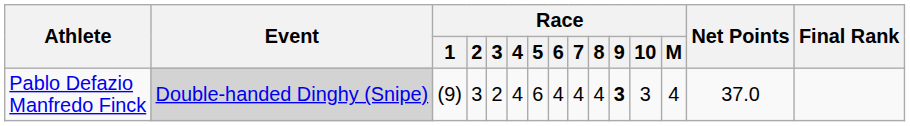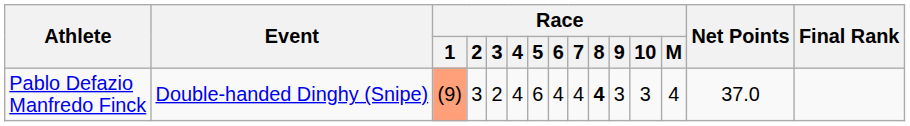(292, 95) lightgrey background -> (292, 95) no background
(450, 95) no background -> (450, 95) lightsalmon background
(599, 95) normal -> (599, 95) bold
(619, 95) bold -> (619, 95) normal
